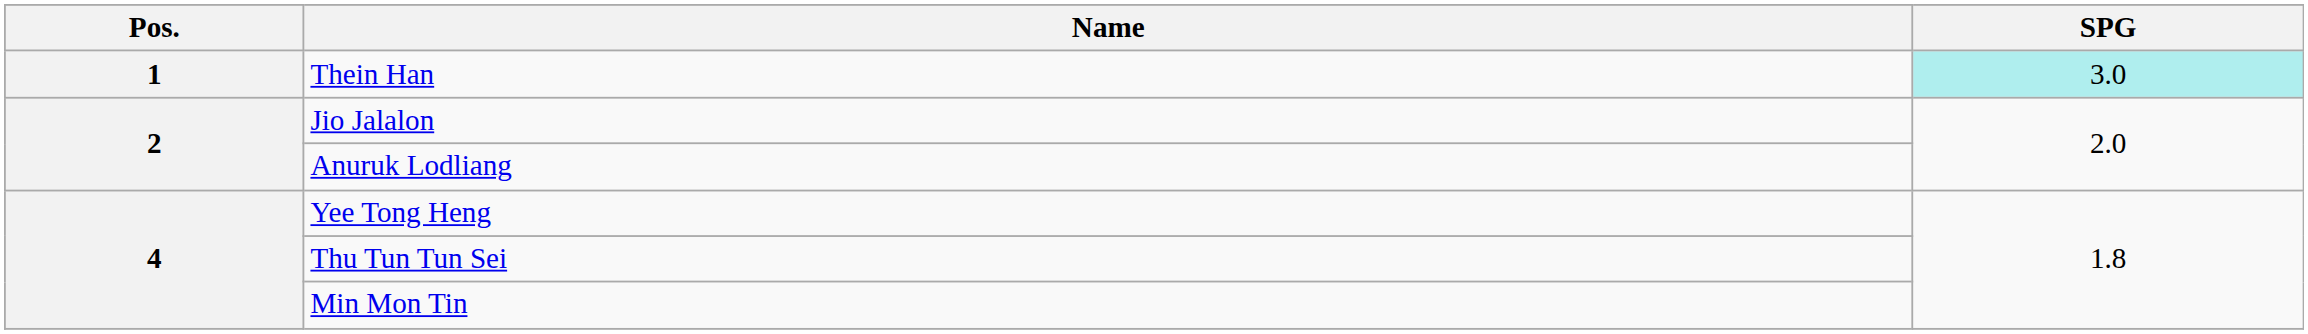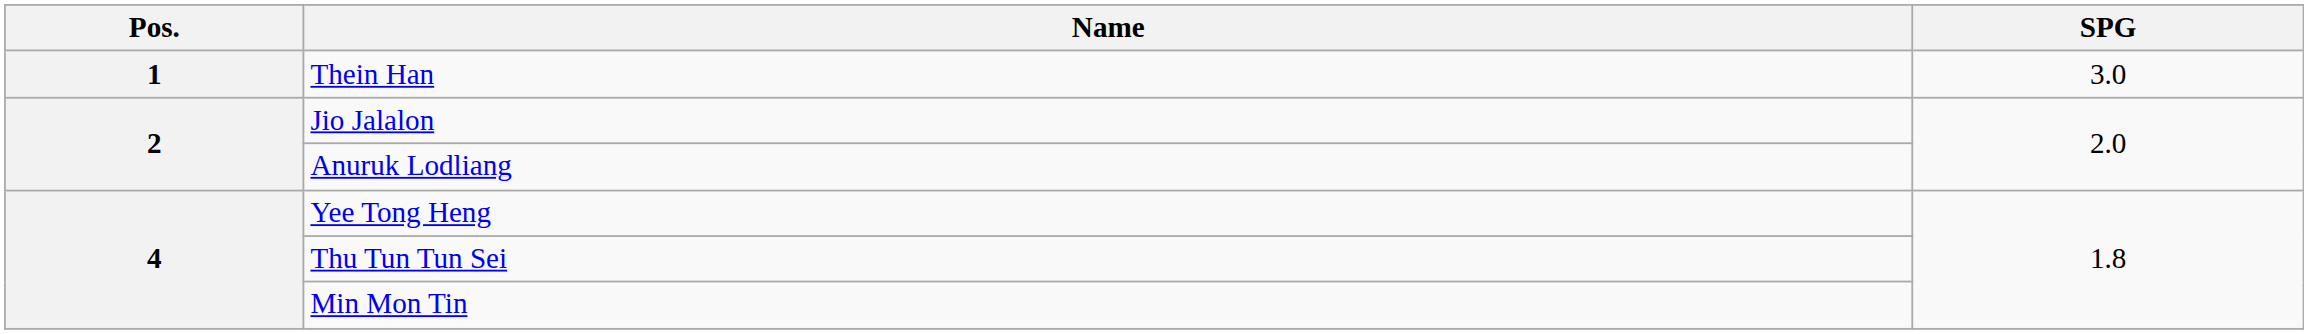(2108, 73) paleturquoise background -> (2108, 73) no background
